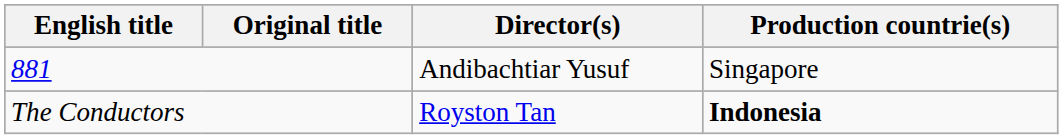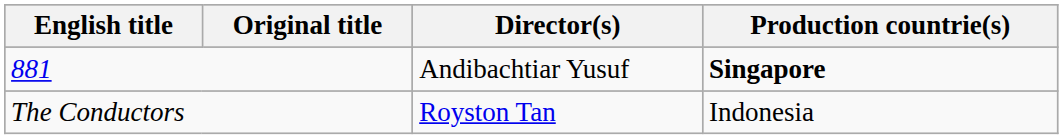(764, 68) normal -> (767, 68) bold
(765, 111) bold -> (761, 111) normal
